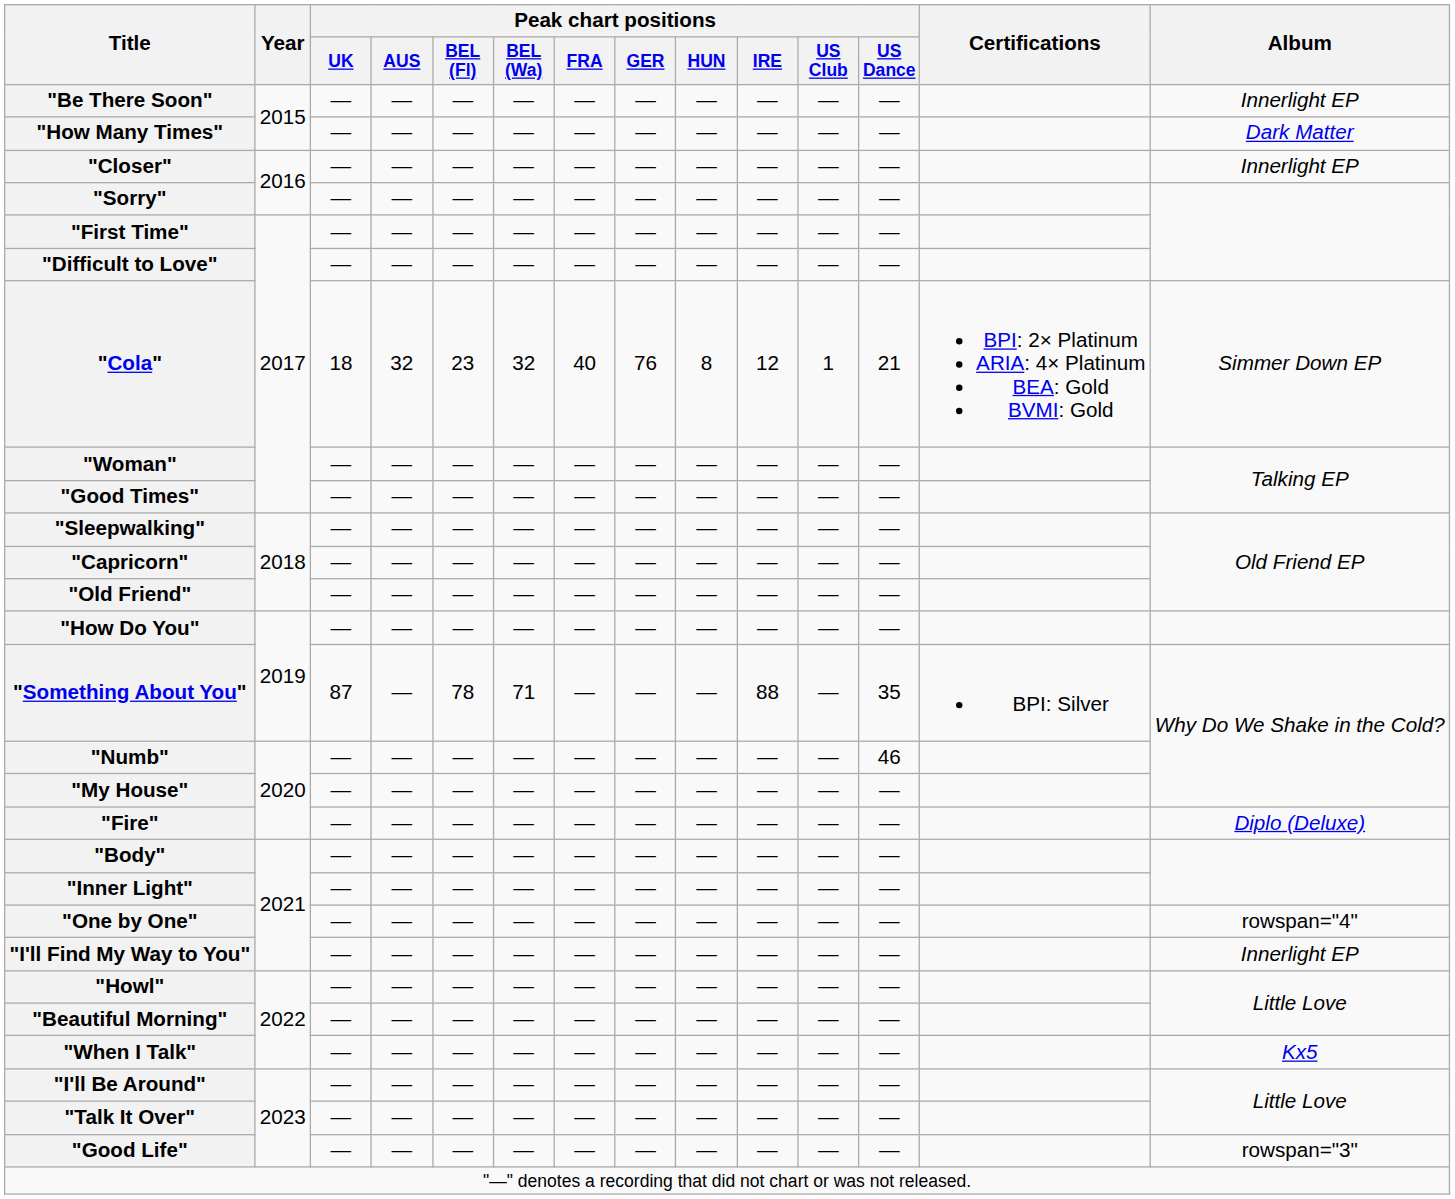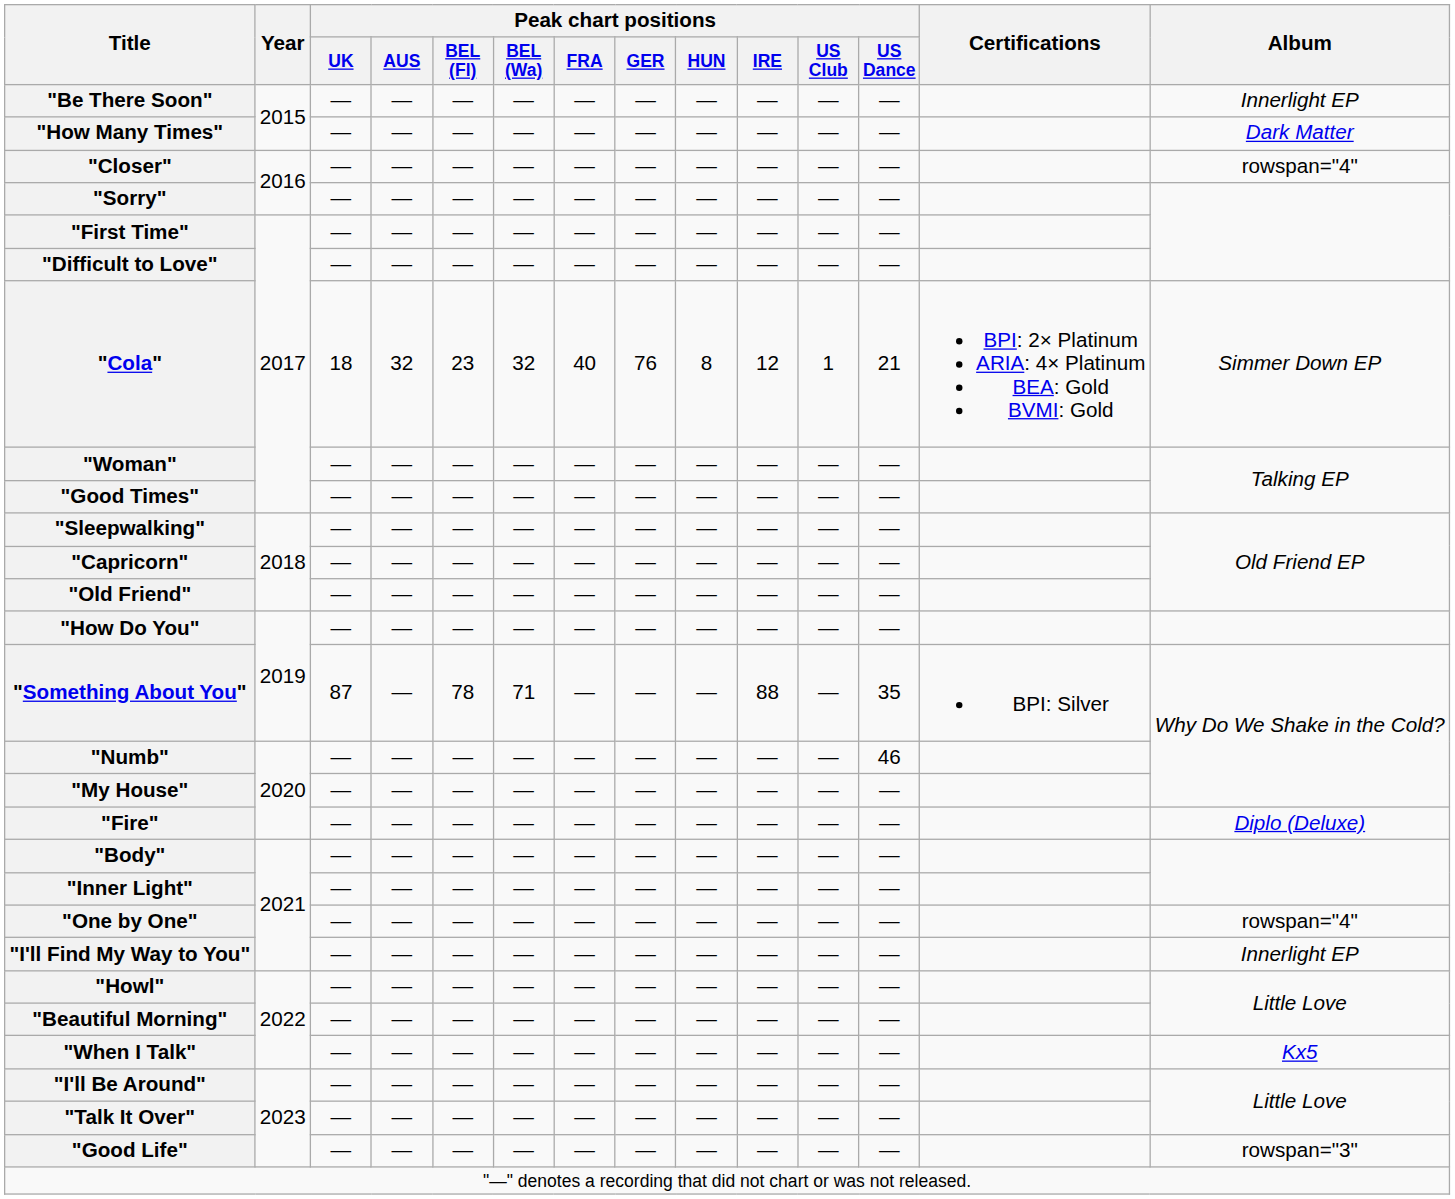(1300, 166) Innerlight EP -> (1300, 166) rowspan="4"
